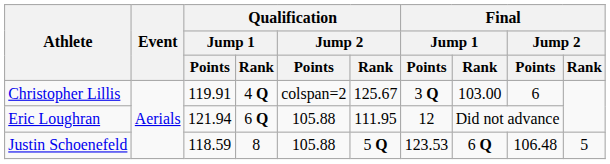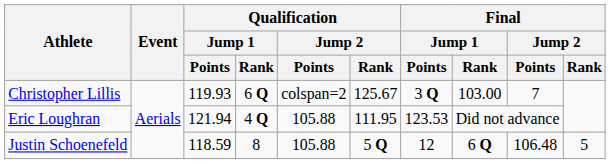(210, 93) 119.91 -> (210, 93) 119.93
(256, 93) 4 Q -> (256, 93) 6 Q
(535, 93) 6 -> (535, 93) 7
(256, 119) 6 Q -> (256, 119) 4 Q
(426, 119) 12 -> (426, 119) 123.53
(426, 145) 123.53 -> (426, 145) 12
